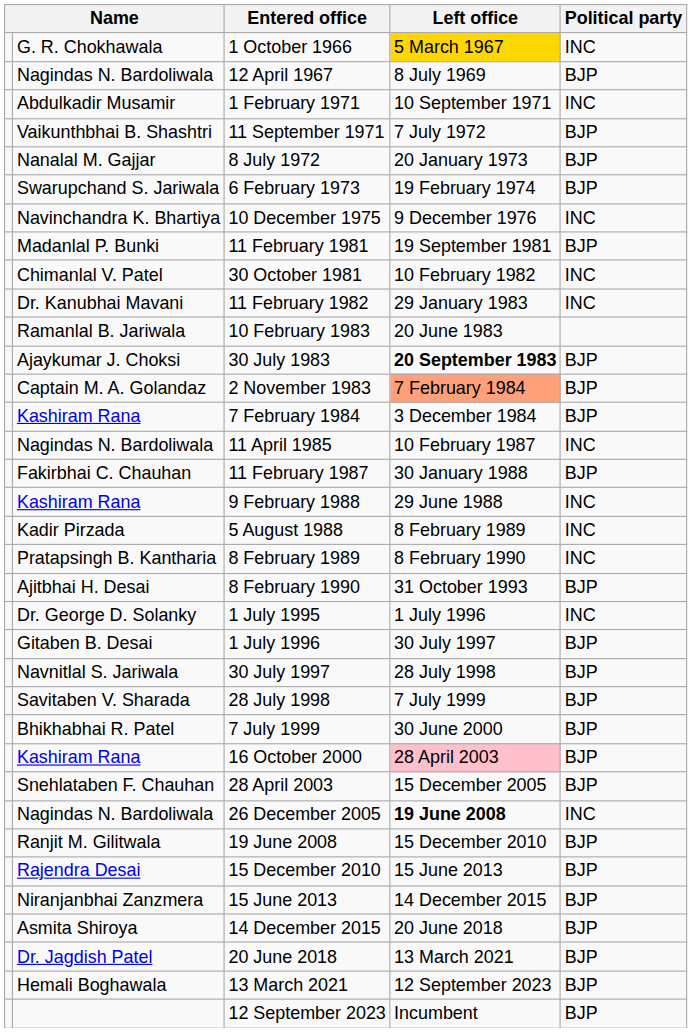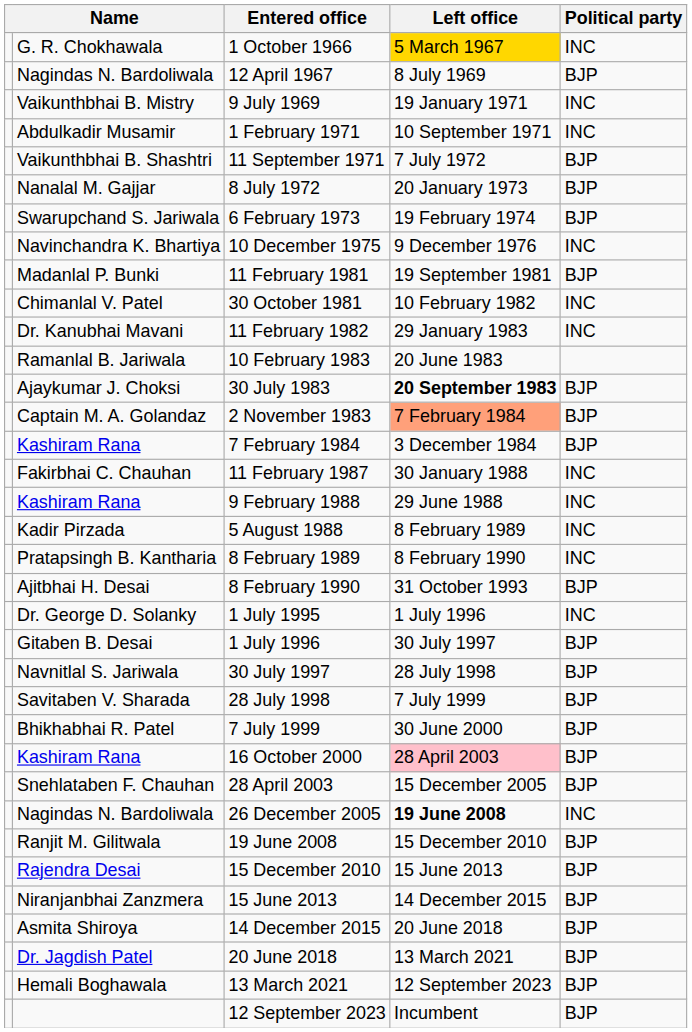+ row: (274, 103)
- row: (280, 445)
(581, 473) BJP -> (580, 473) INC
